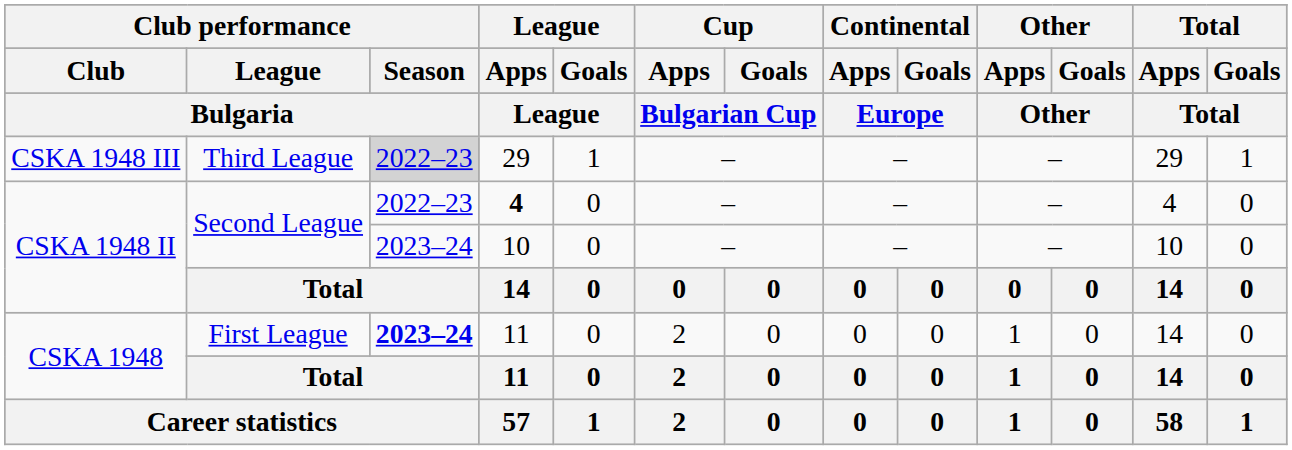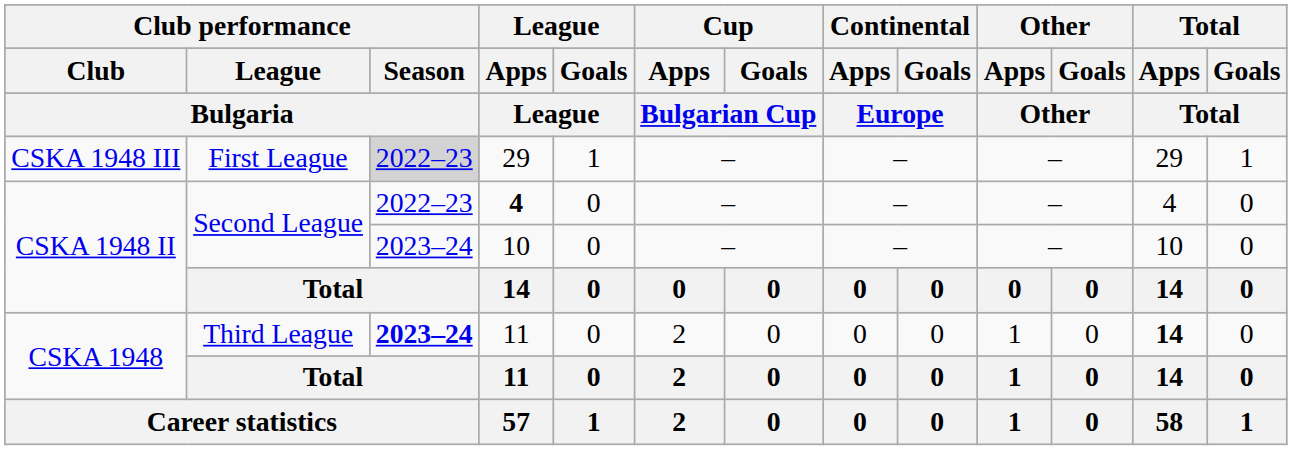(278, 158) Third League -> (278, 158) First League
(278, 333) First League -> (278, 333) Third League
(1169, 333) normal -> (1169, 333) bold
